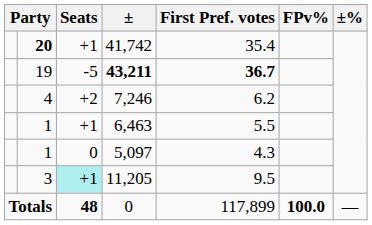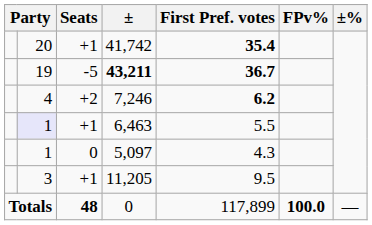(44, 44) bold -> (44, 44) normal
(260, 44) normal -> (260, 44) bold
(264, 98) normal -> (264, 98) bold
(48, 125) no background -> (48, 125) lavender background
(89, 179) paleturquoise background -> (89, 179) no background
